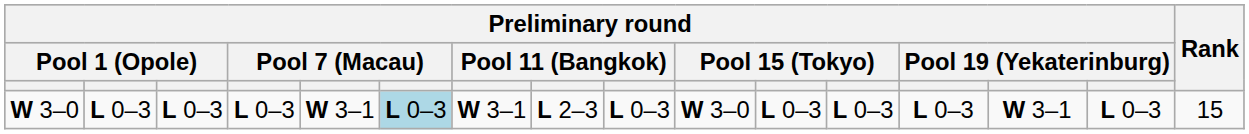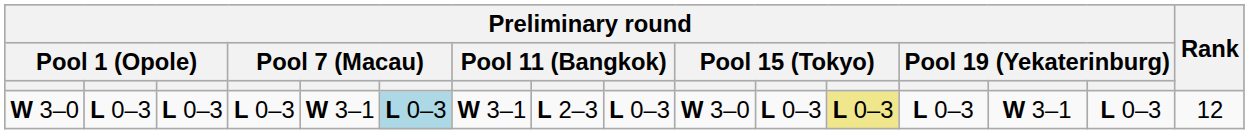(863, 110) no background -> (863, 110) khaki background
(1210, 110) 15 -> (1210, 110) 12
